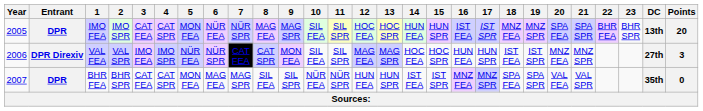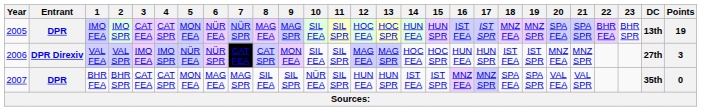(682, 30) 20 -> (681, 30) 19
(340, 79) NÜR SPR -> (339, 79) SIL SPR
